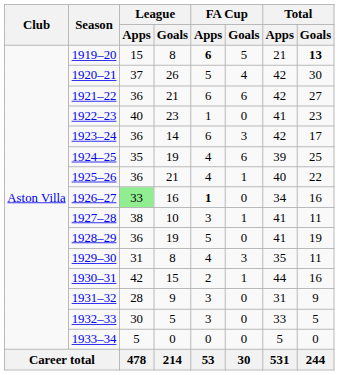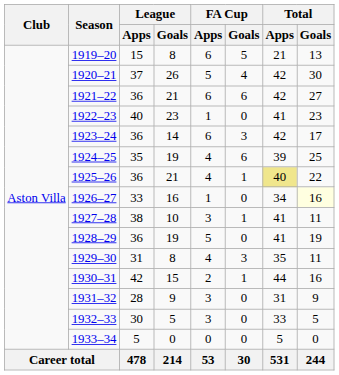(208, 55) bold -> (208, 55) normal
(315, 55) bold -> (315, 55) normal
(280, 177) no background -> (280, 177) khaki background
(137, 197) lightgreen background -> (137, 197) no background
(208, 197) bold -> (208, 197) normal
(315, 197) no background -> (315, 197) lightyellow background
